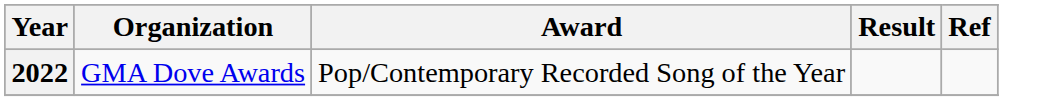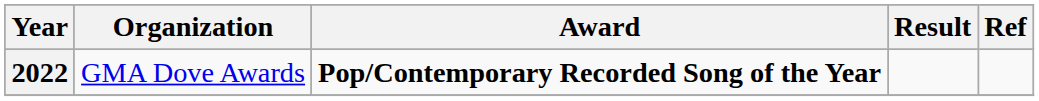(582, 71) normal -> (600, 71) bold
